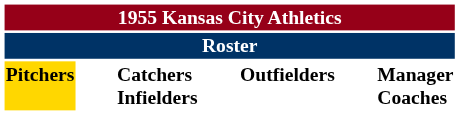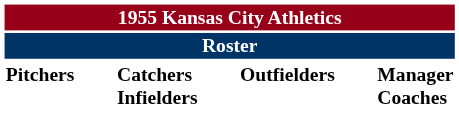(40, 74) gold background -> (40, 74) no background
